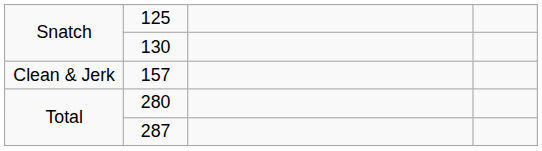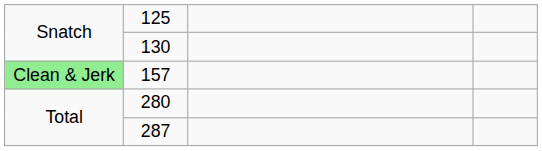(64, 74) no background -> (64, 74) lightgreen background
